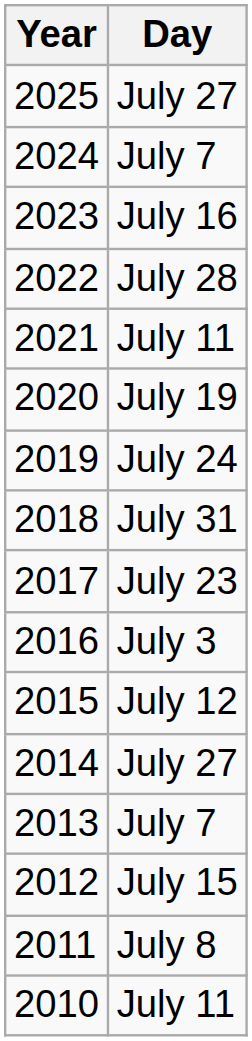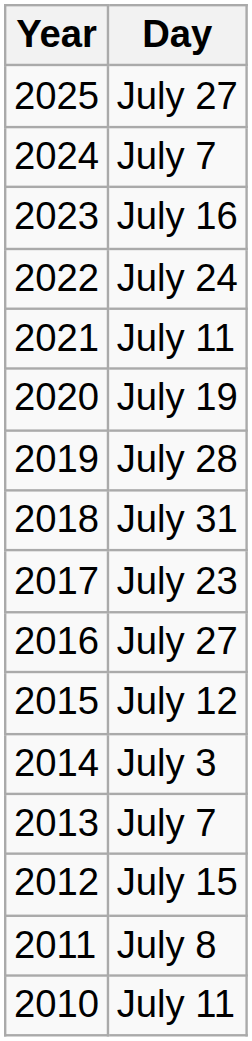(177, 277) July 28 -> (177, 277) July 24
(177, 459) July 24 -> (177, 459) July 28
(167, 641) July 3 -> (177, 641) July 27
(177, 762) July 27 -> (167, 762) July 3
